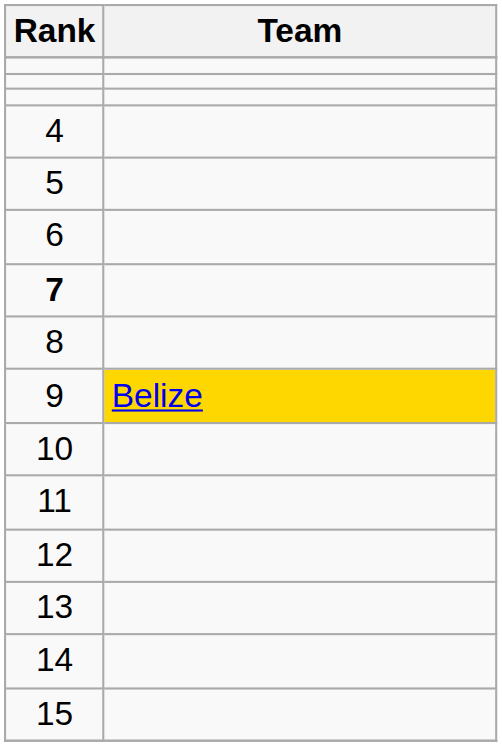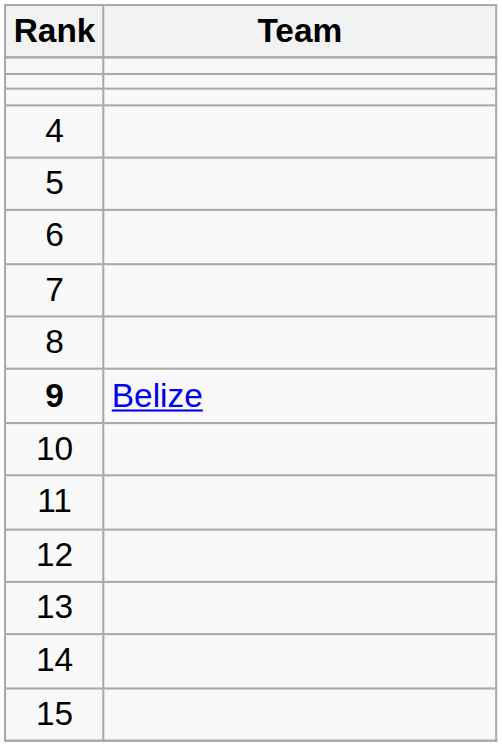(55, 289) bold -> (55, 289) normal
(55, 395) normal -> (55, 395) bold
(157, 395) gold background -> (157, 395) no background
